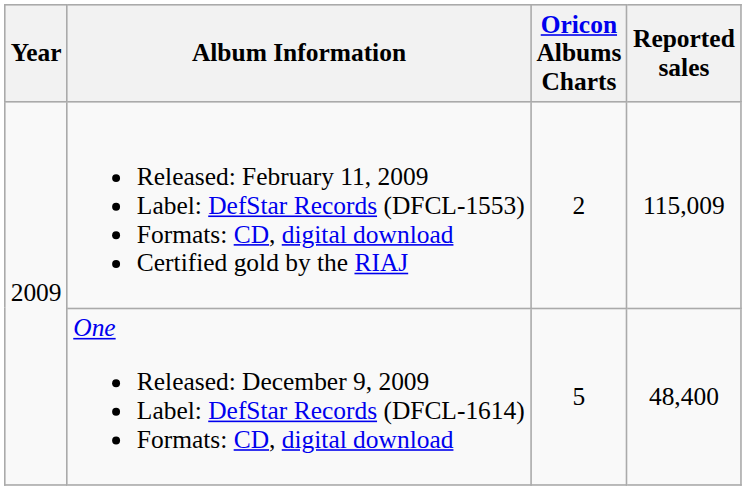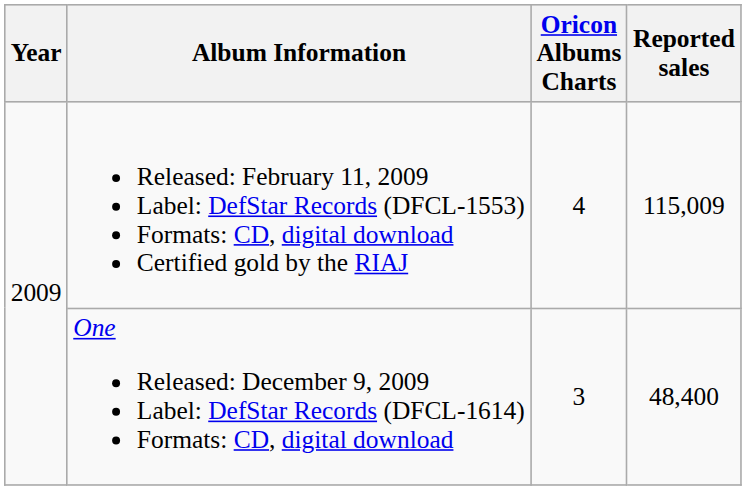(579, 204) 2 -> (579, 204) 4
(579, 396) 5 -> (579, 396) 3
